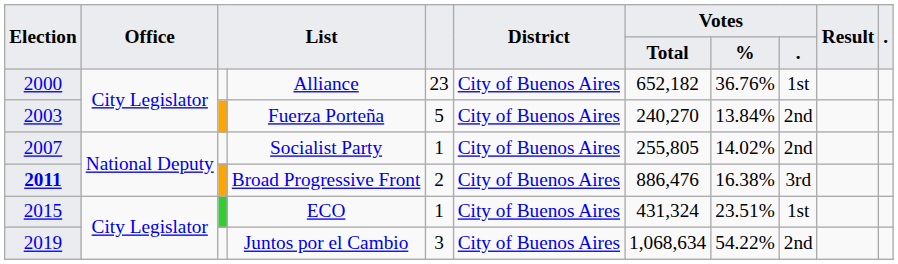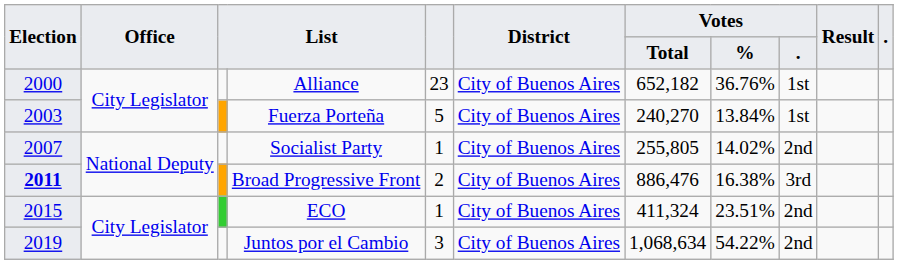(798, 116) 2nd -> (798, 116) 1st
(668, 211) 431,324 -> (668, 211) 411,324
(798, 211) 1st -> (798, 211) 2nd
